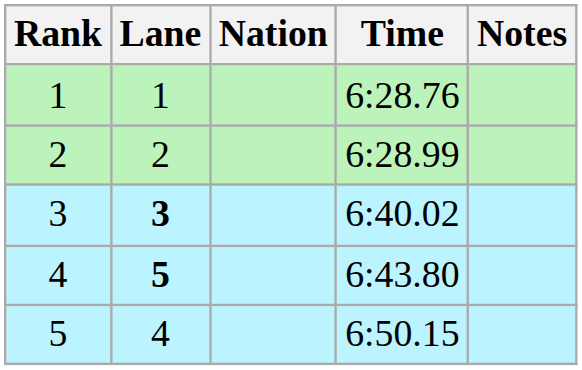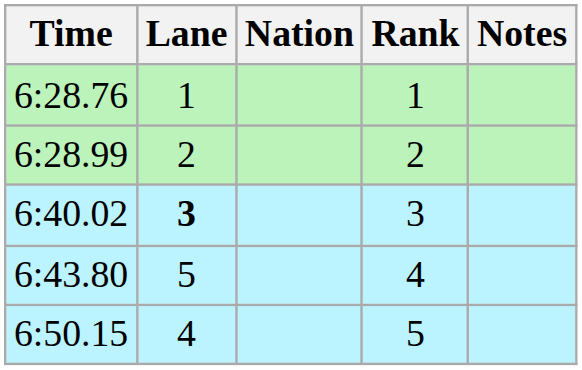columns swapped: (58, 34) <-> (402, 34)
(160, 273) bold -> (187, 273) normal
